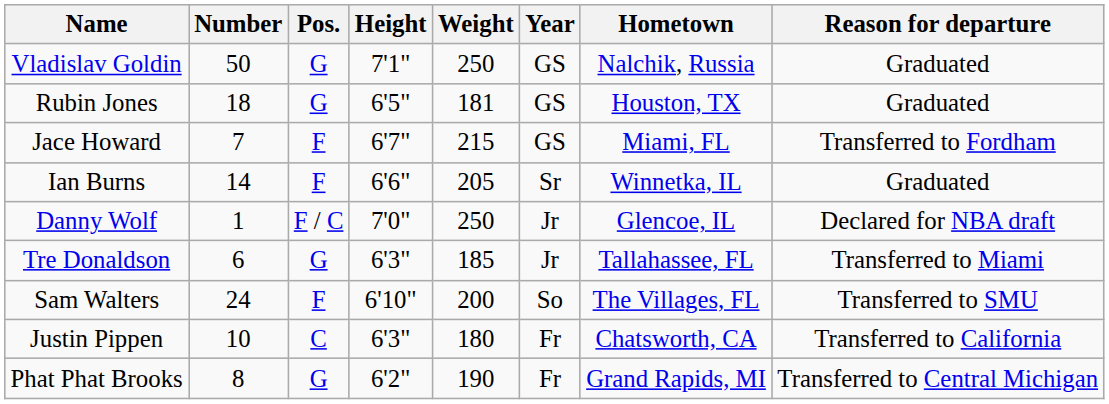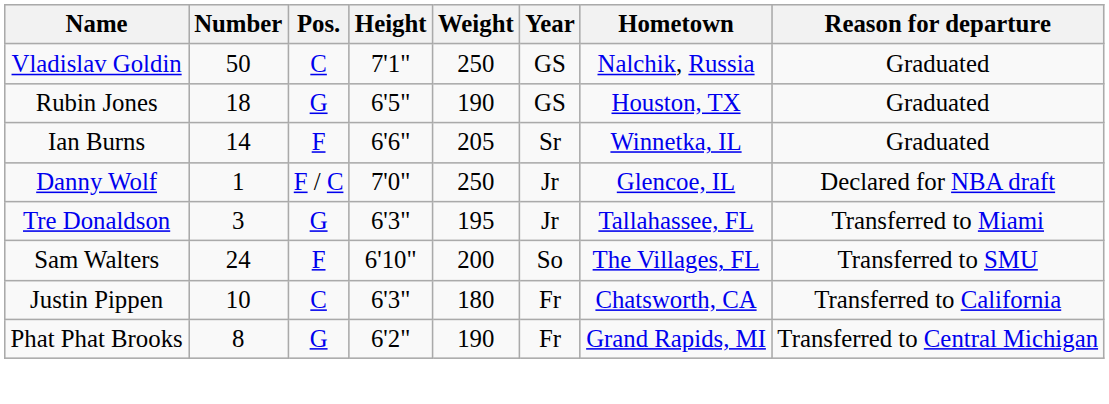(319, 63) G -> (319, 63) C
(476, 102) 181 -> (476, 102) 190
- row: (97, 142)
(238, 260) 6 -> (238, 220) 3
(476, 260) 185 -> (476, 220) 195
